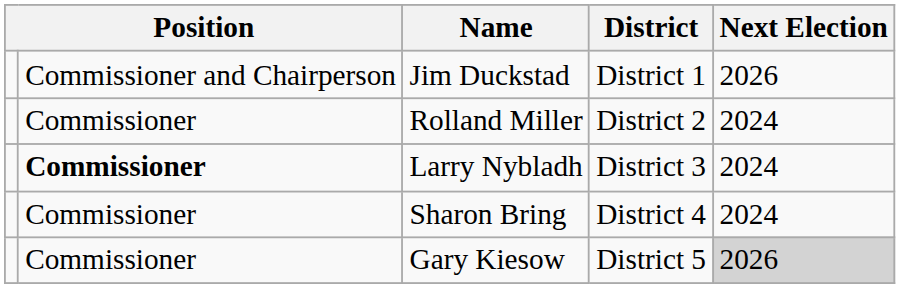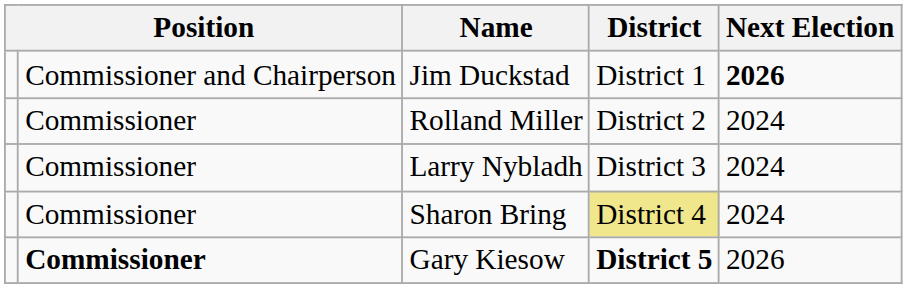(749, 74) normal -> (755, 74) bold
(115, 167) bold -> (111, 167) normal
(651, 213) no background -> (651, 213) khaki background
(111, 259) normal -> (115, 259) bold
(651, 259) normal -> (654, 259) bold
(749, 259) lightgrey background -> (755, 259) no background
